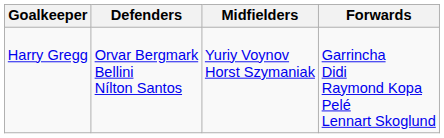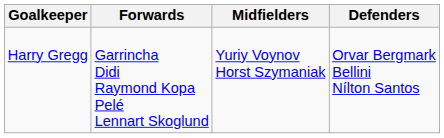columns swapped: (146, 16) <-> (379, 16)
